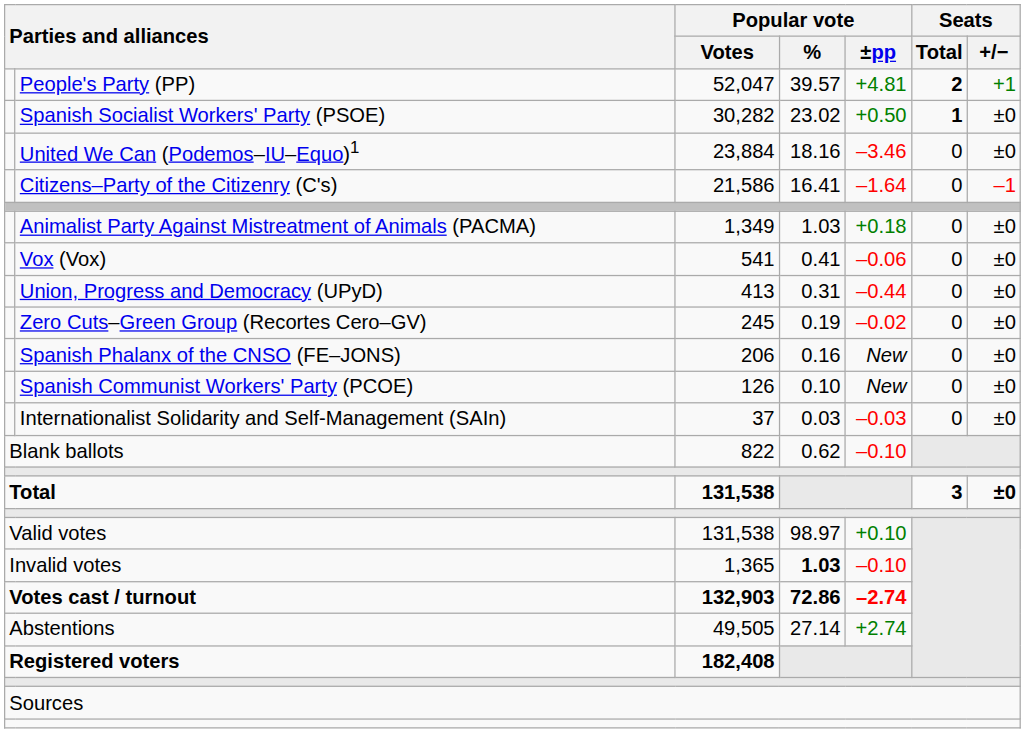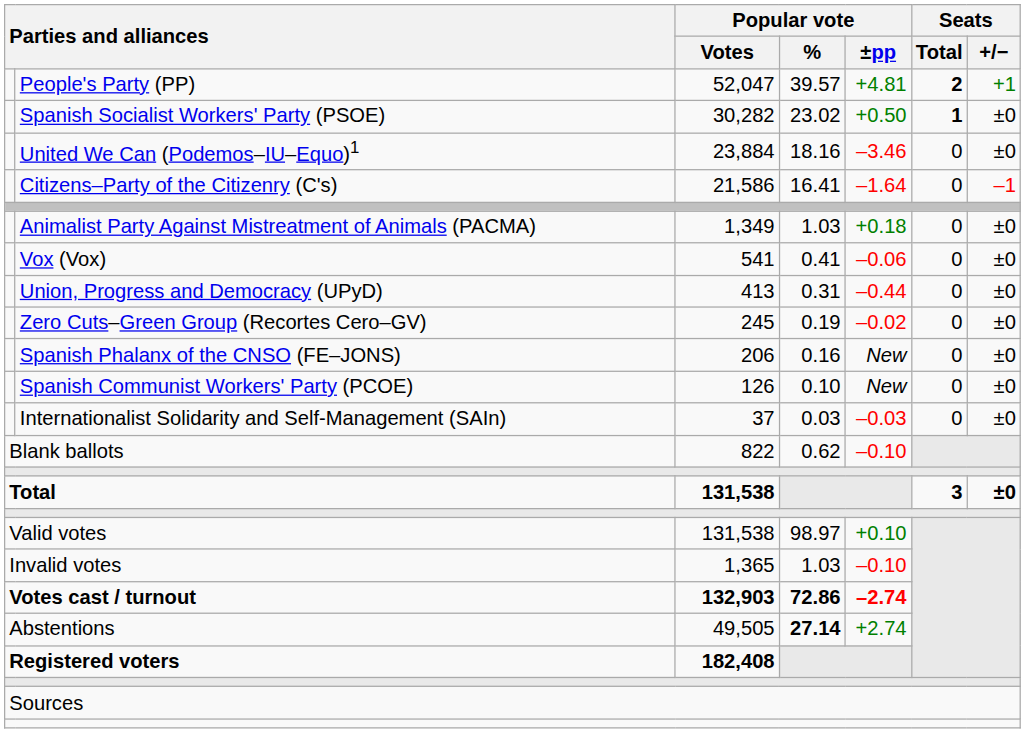(821, 565) bold -> (821, 565) normal
(815, 629) normal -> (815, 629) bold
